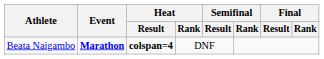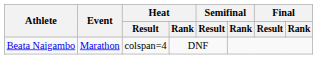(102, 46) bold -> (100, 46) normal
(151, 46) bold -> (145, 46) normal
